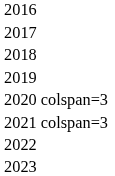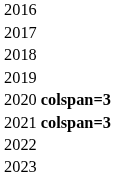(74, 99) normal -> (76, 99) bold
(74, 122) normal -> (76, 122) bold
